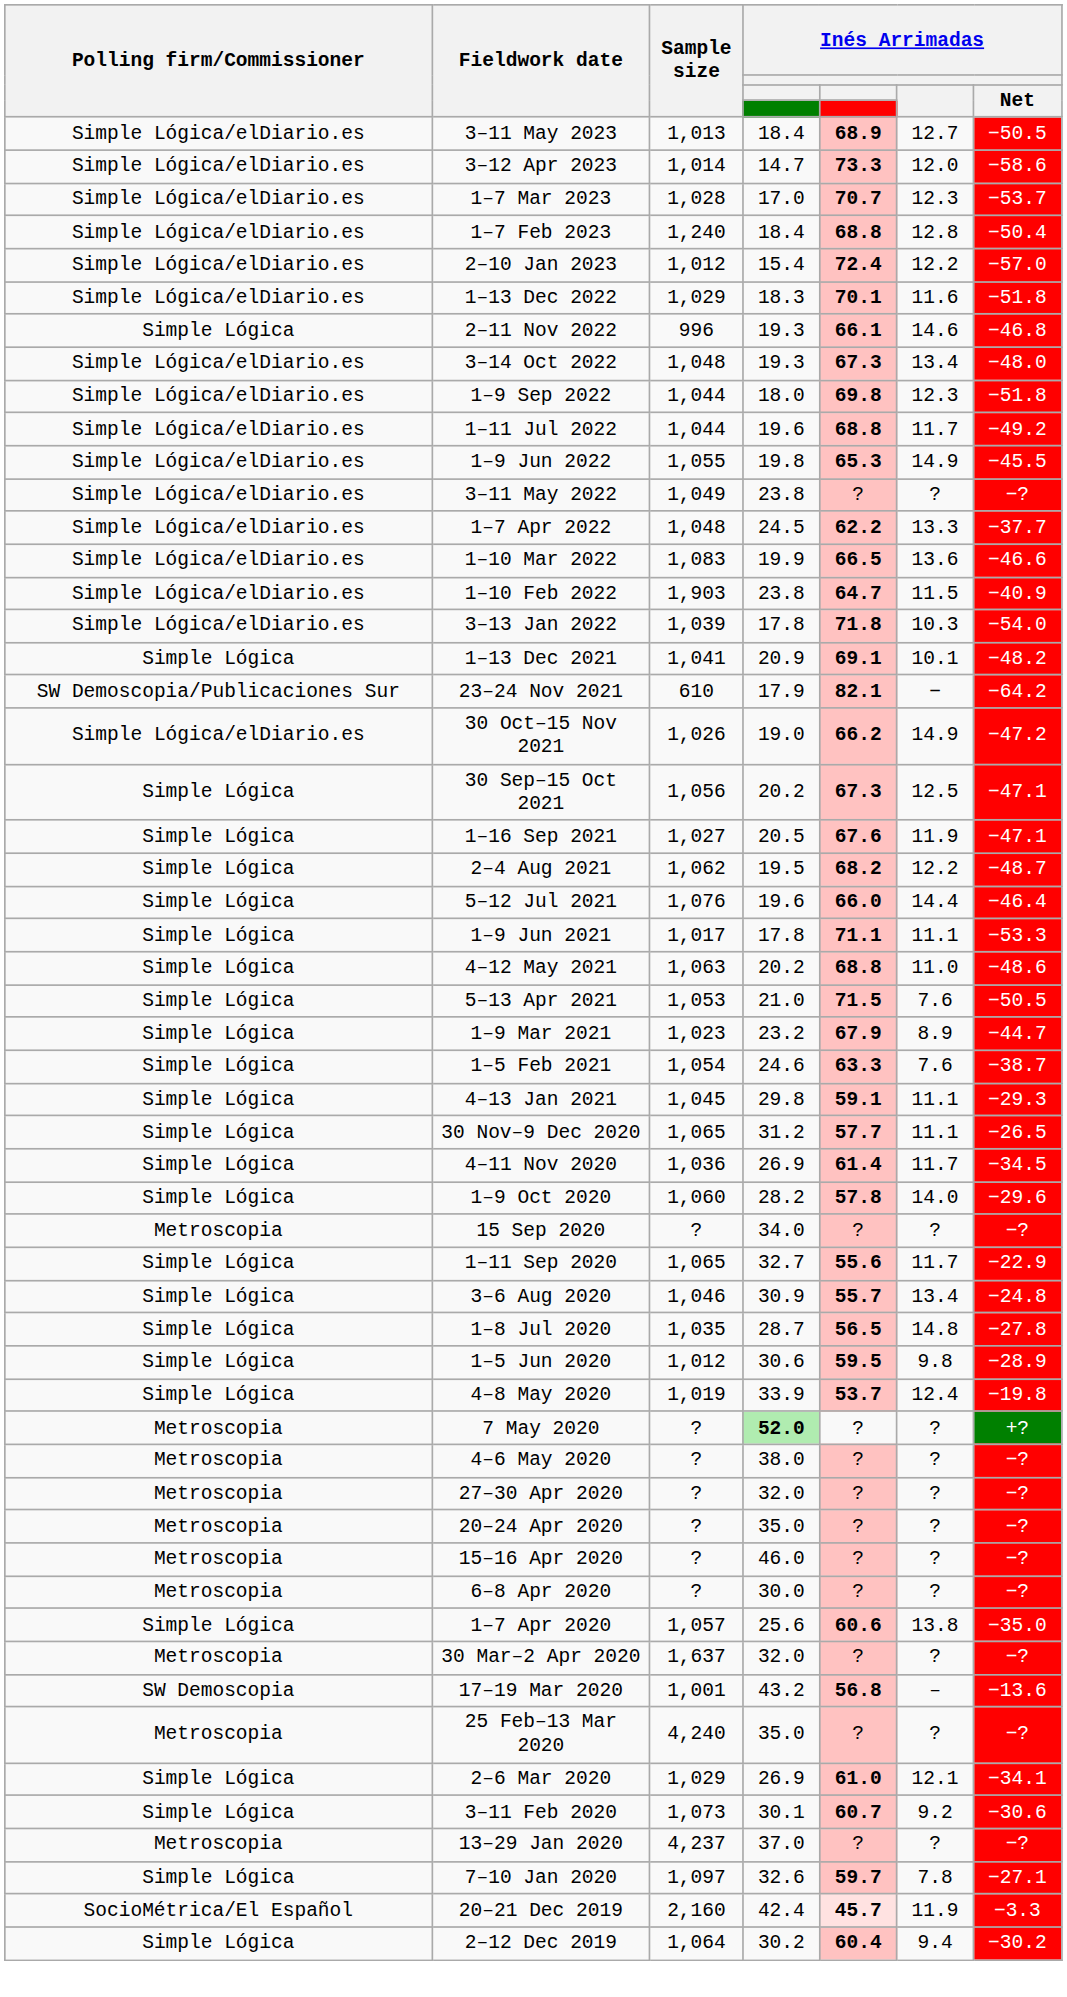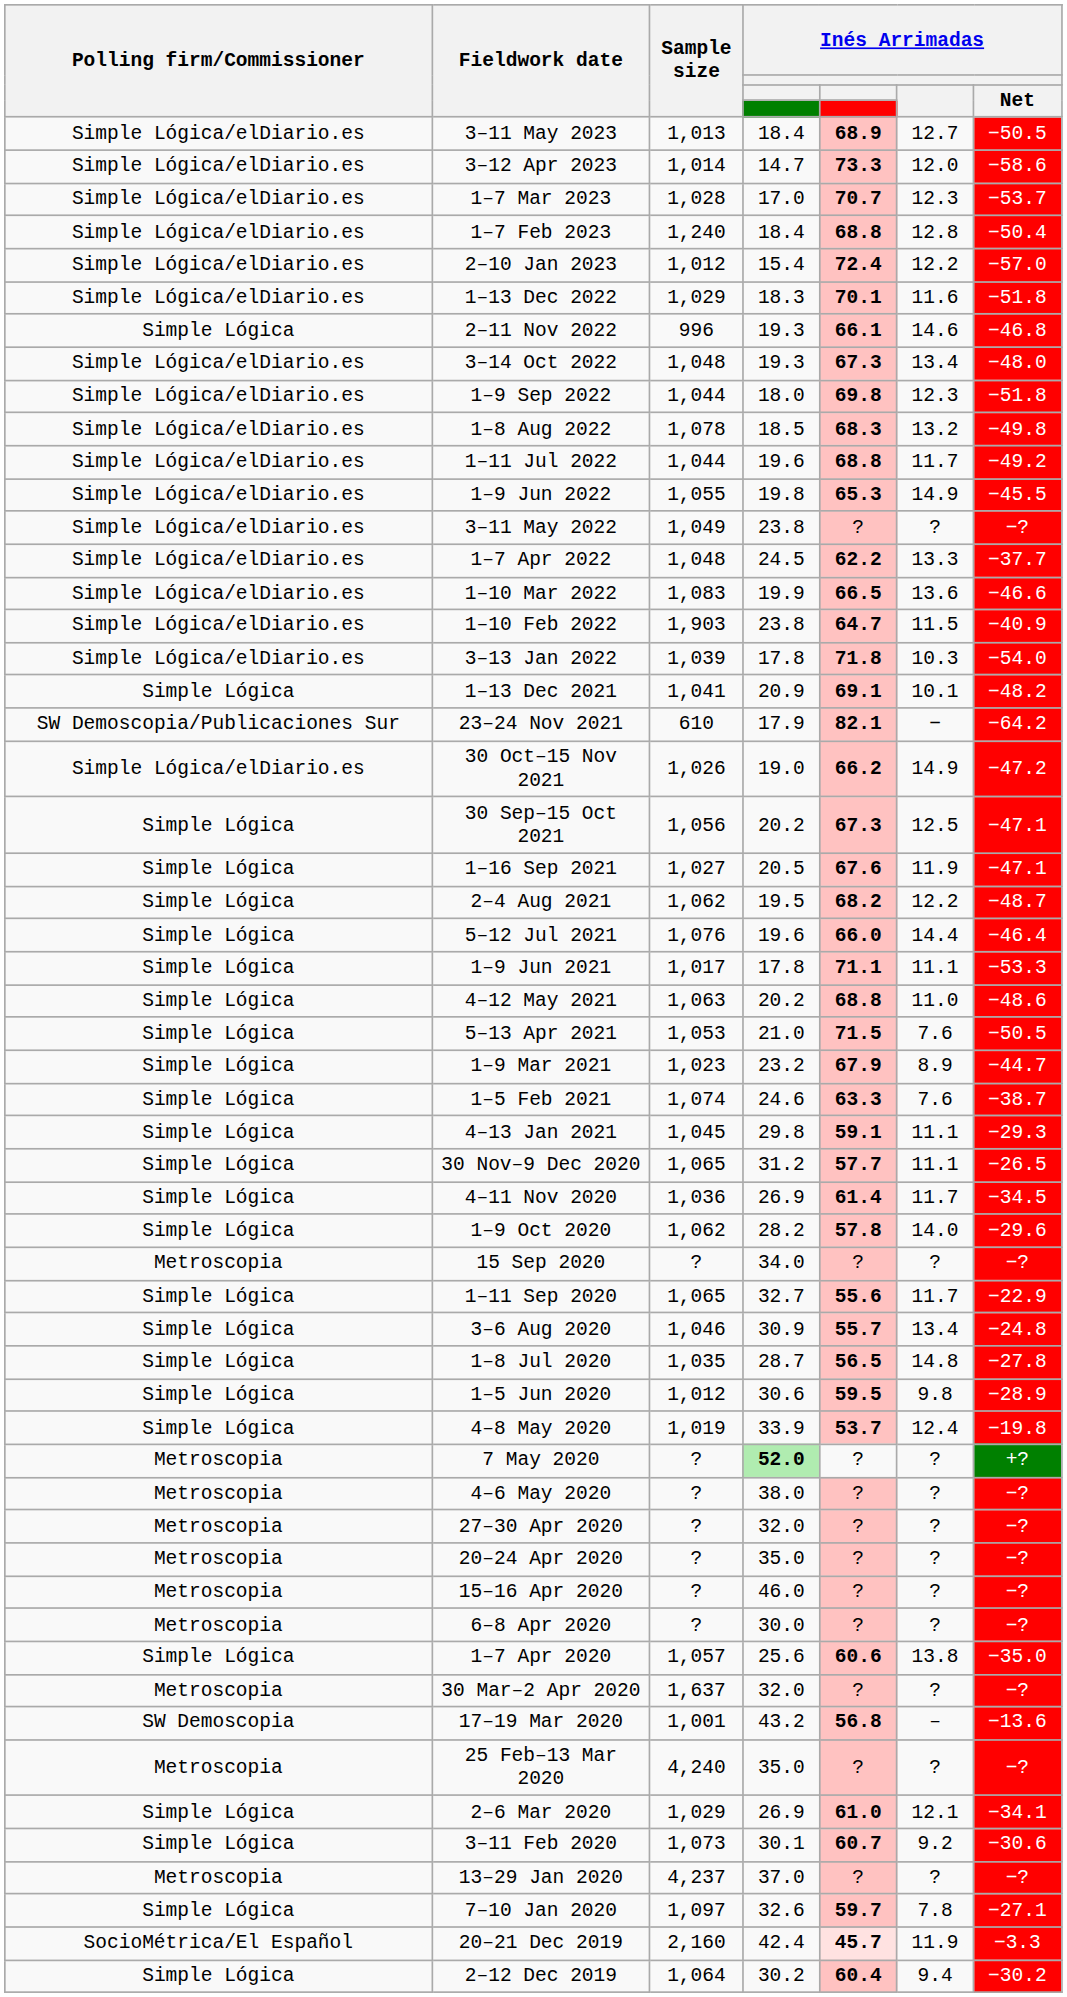+ row: (541, 429)
(696, 1066) 1,054 -> (696, 1099) 1,074
(696, 1198) 1,060 -> (696, 1231) 1,062
